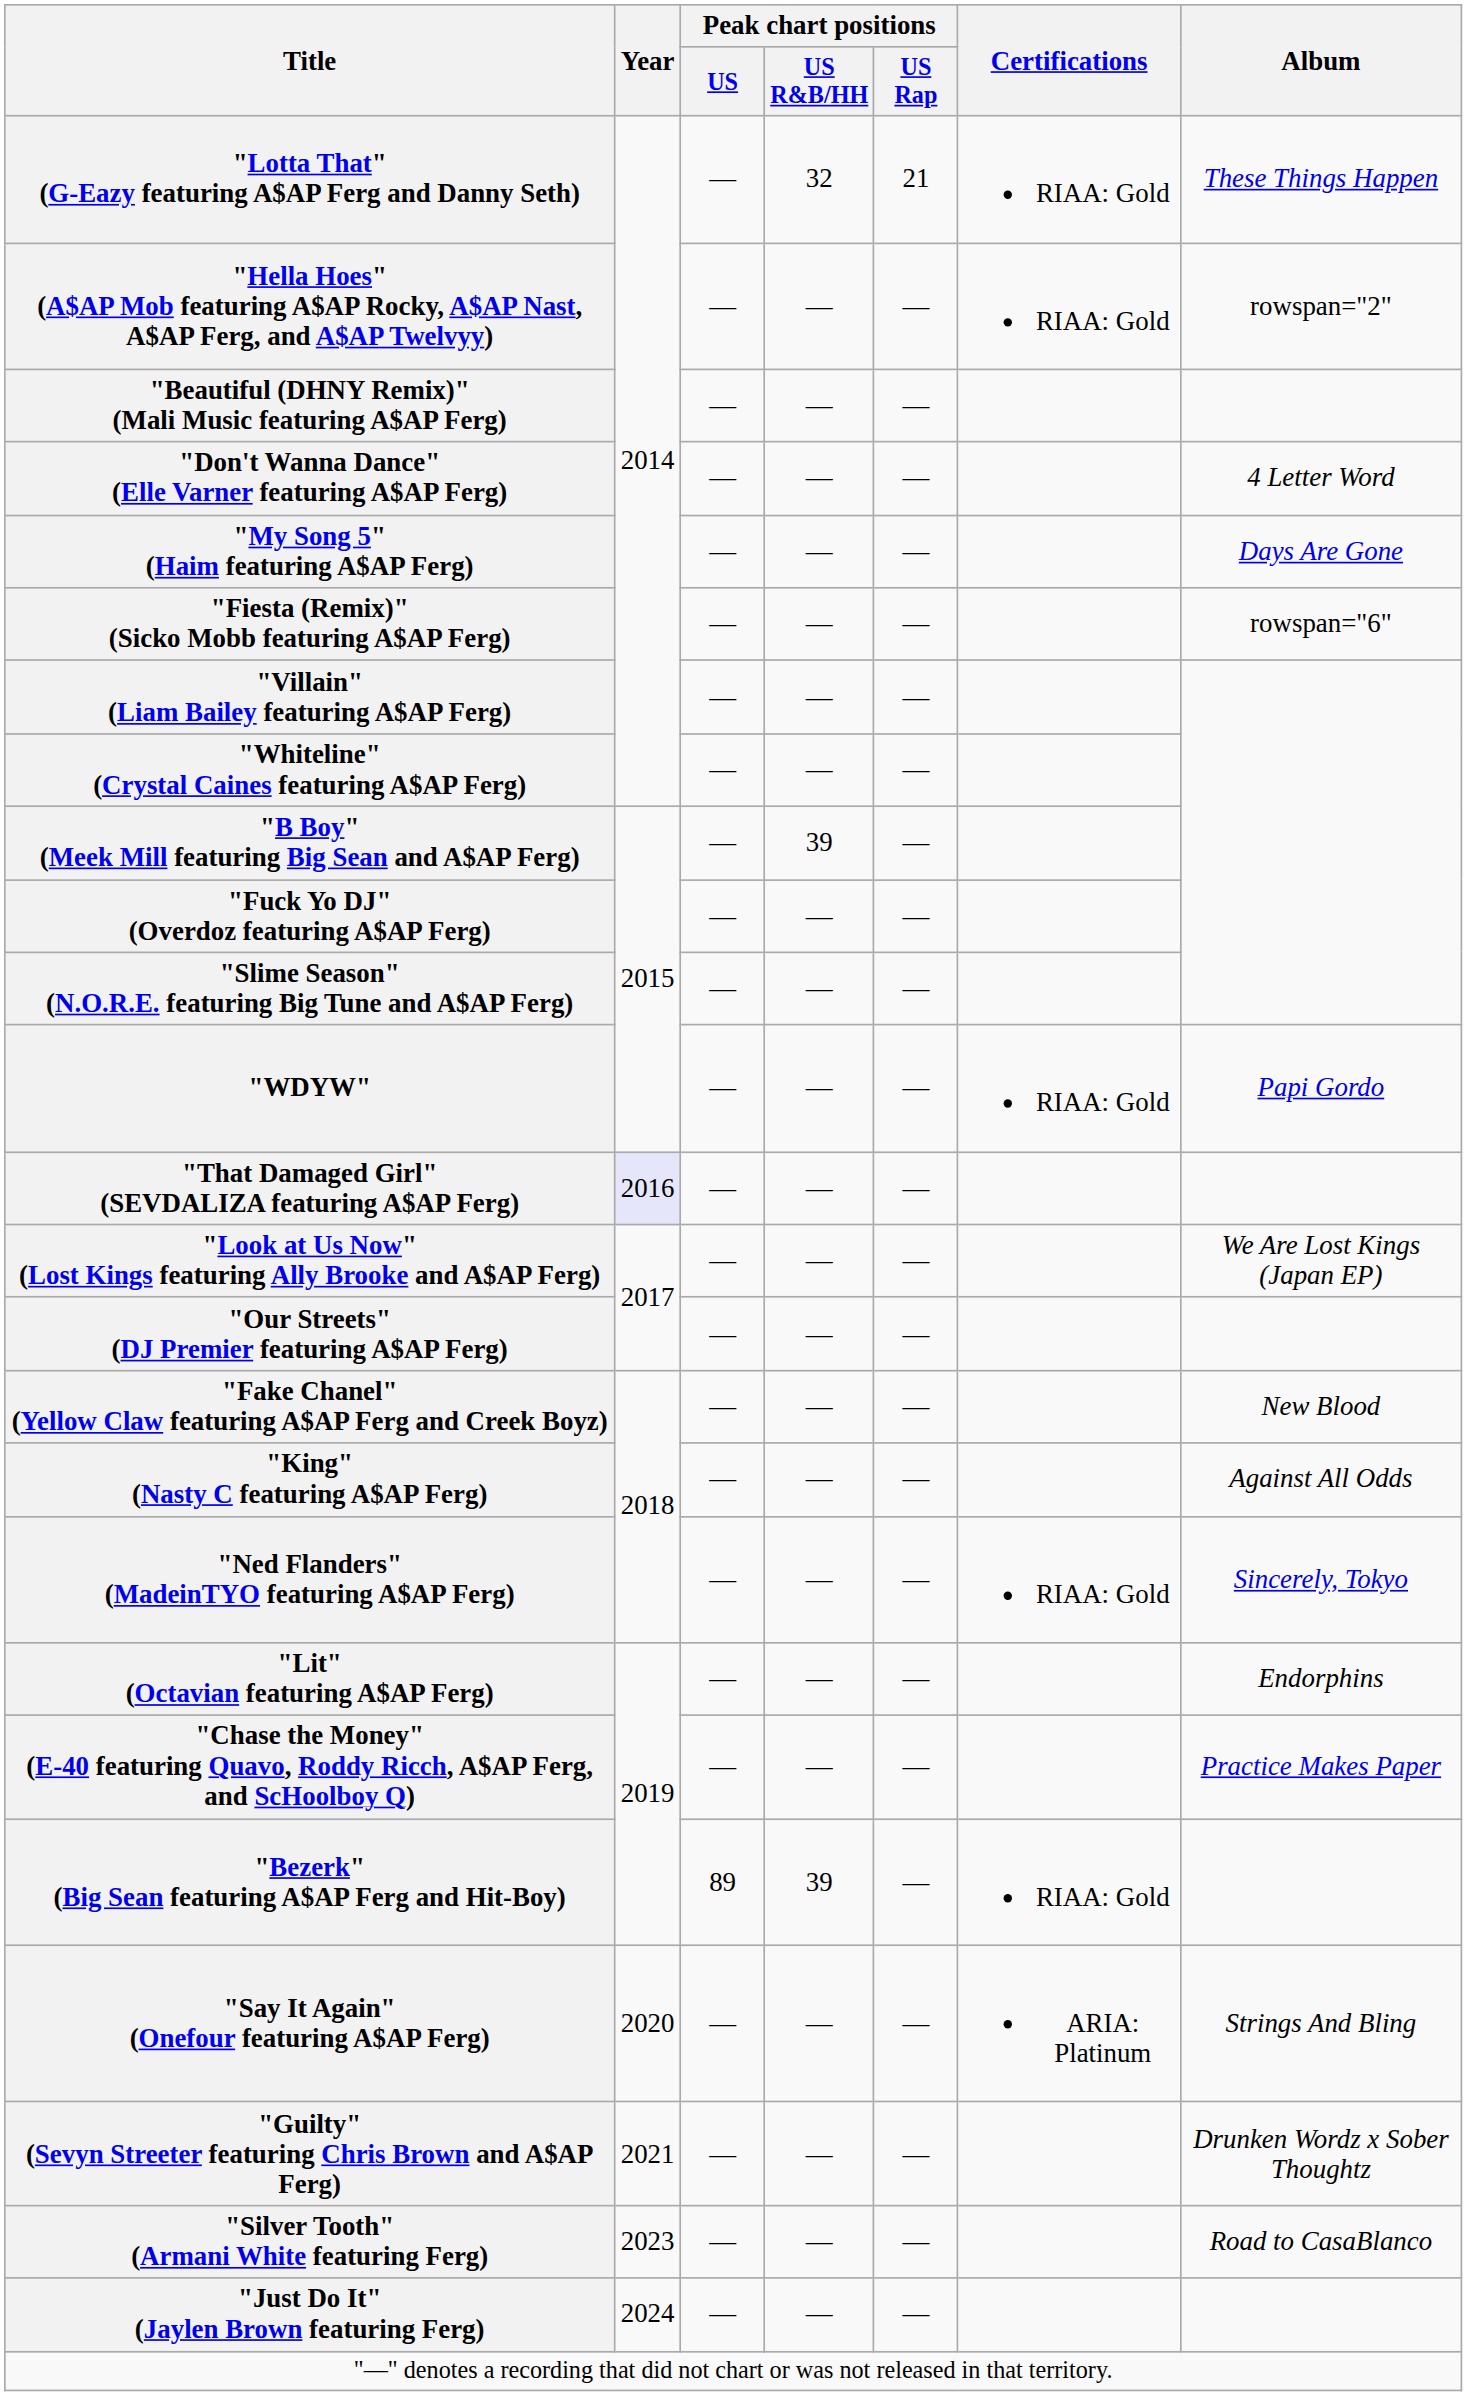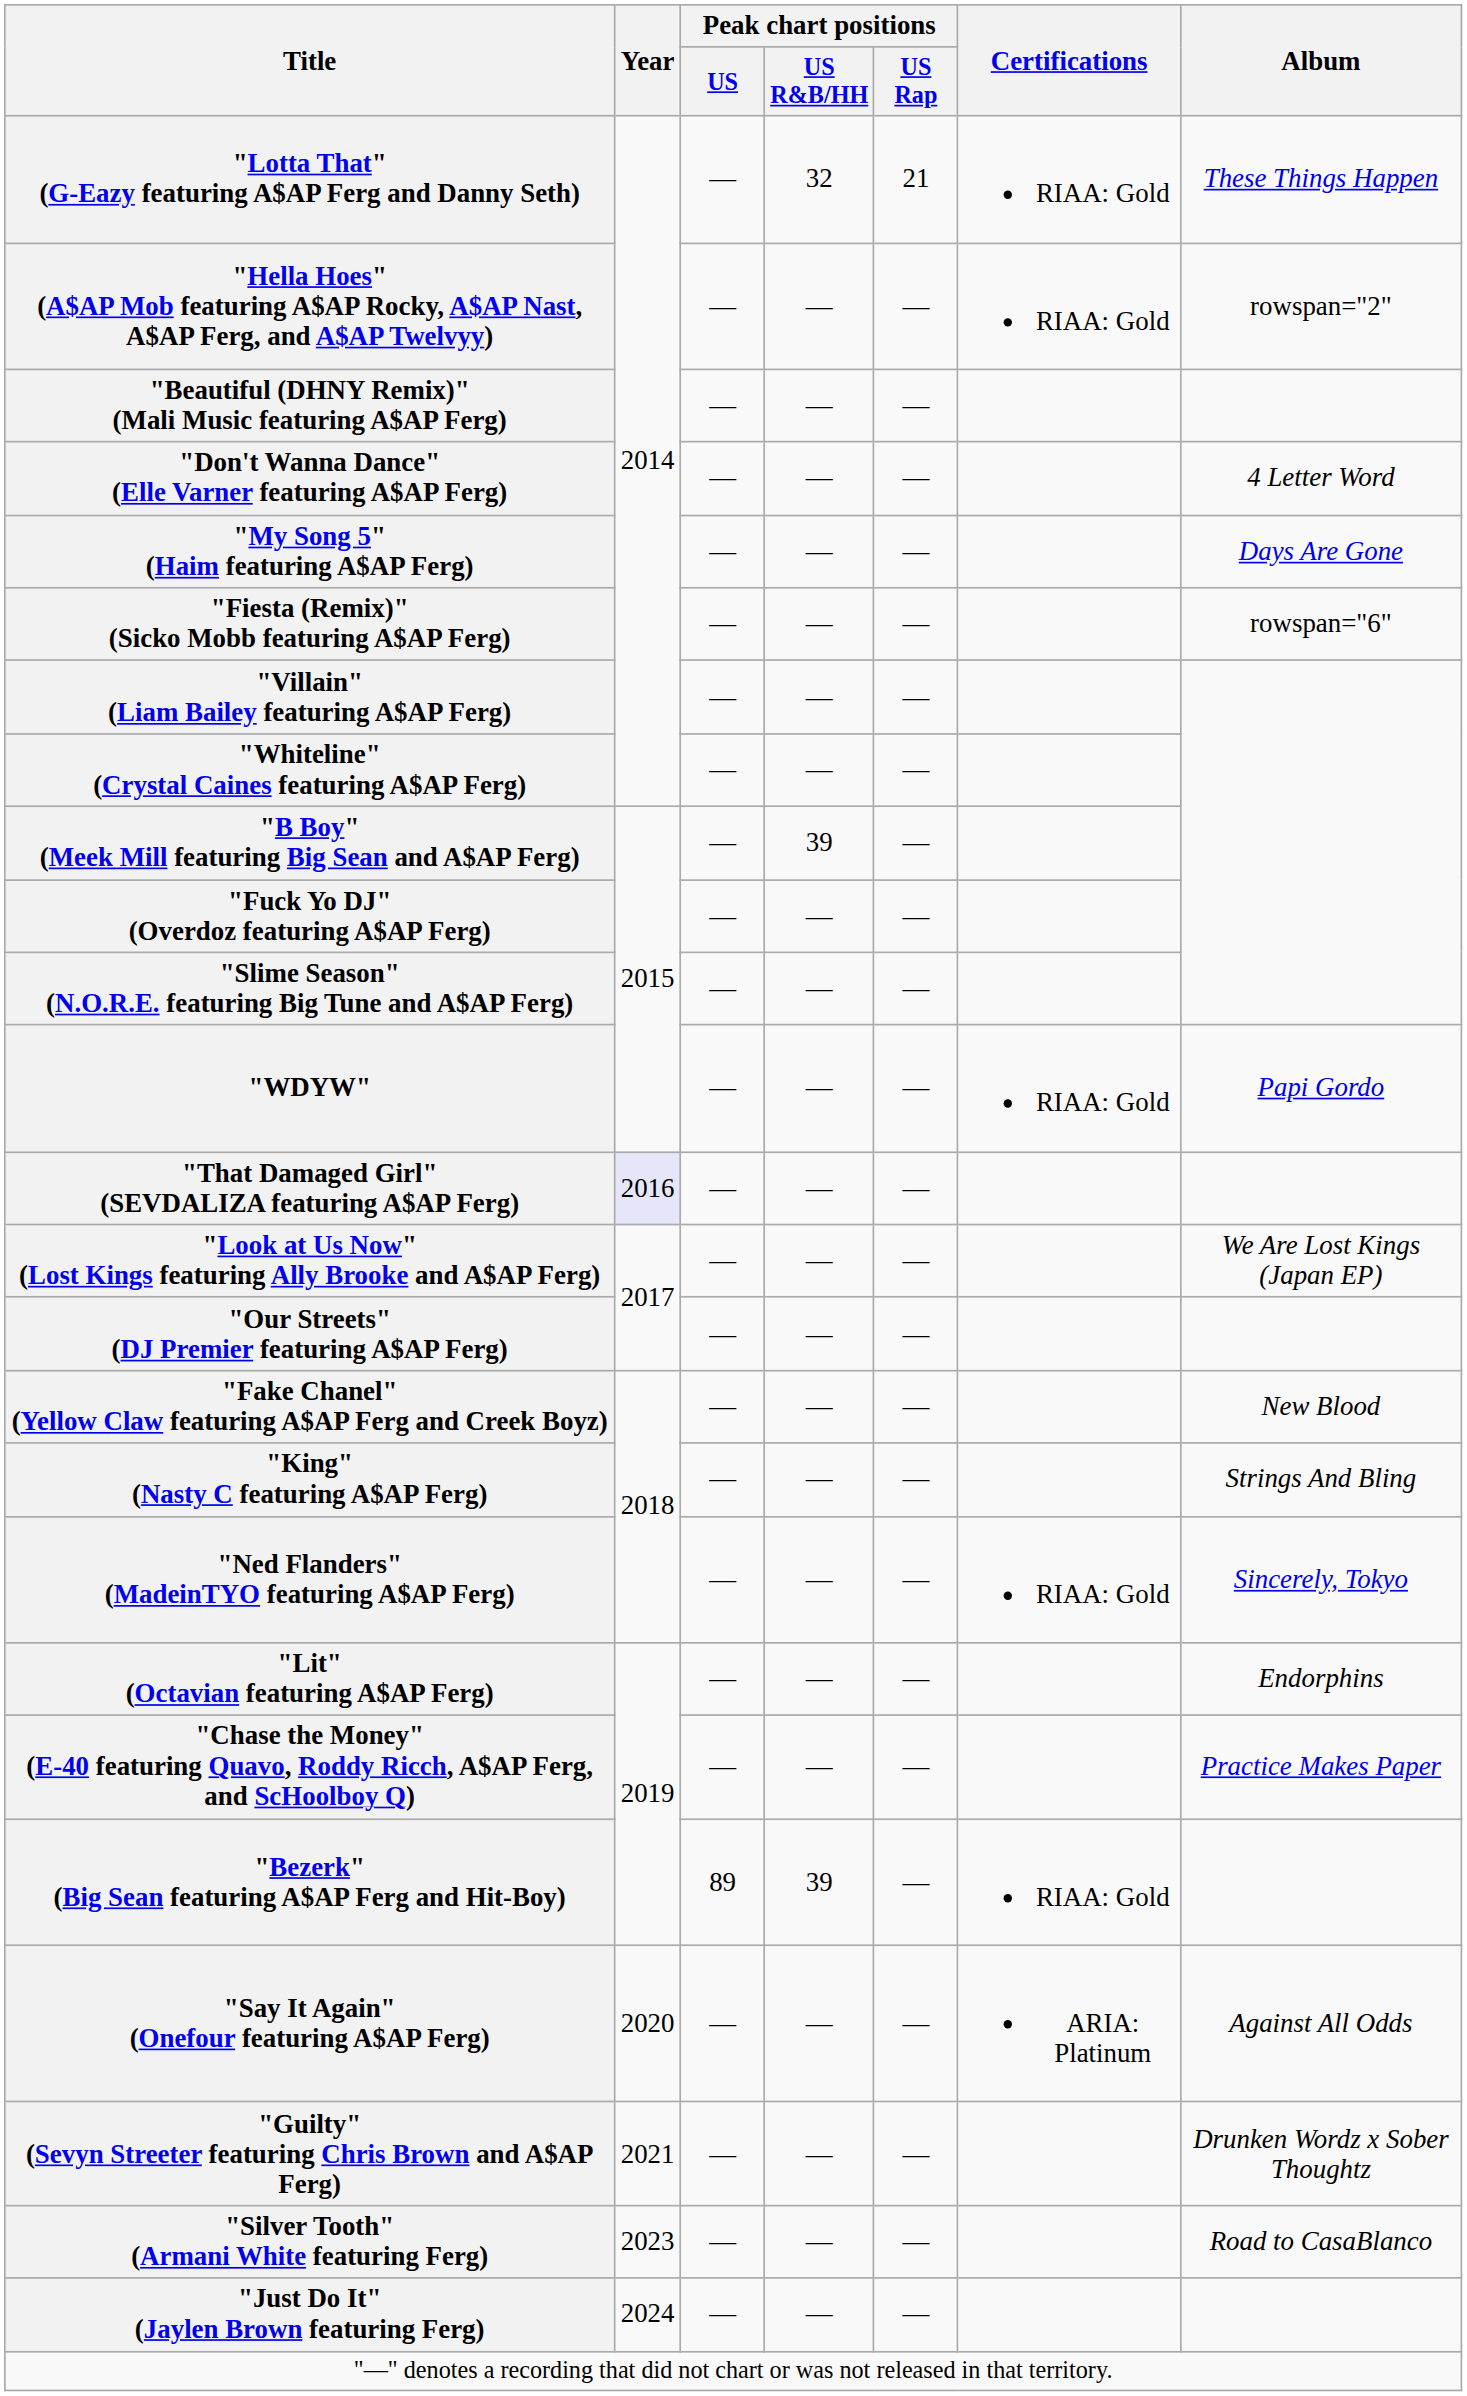(1321, 1479) Against All Odds -> (1321, 1479) Strings And Bling
(1321, 2023) Strings And Bling -> (1321, 2023) Against All Odds
